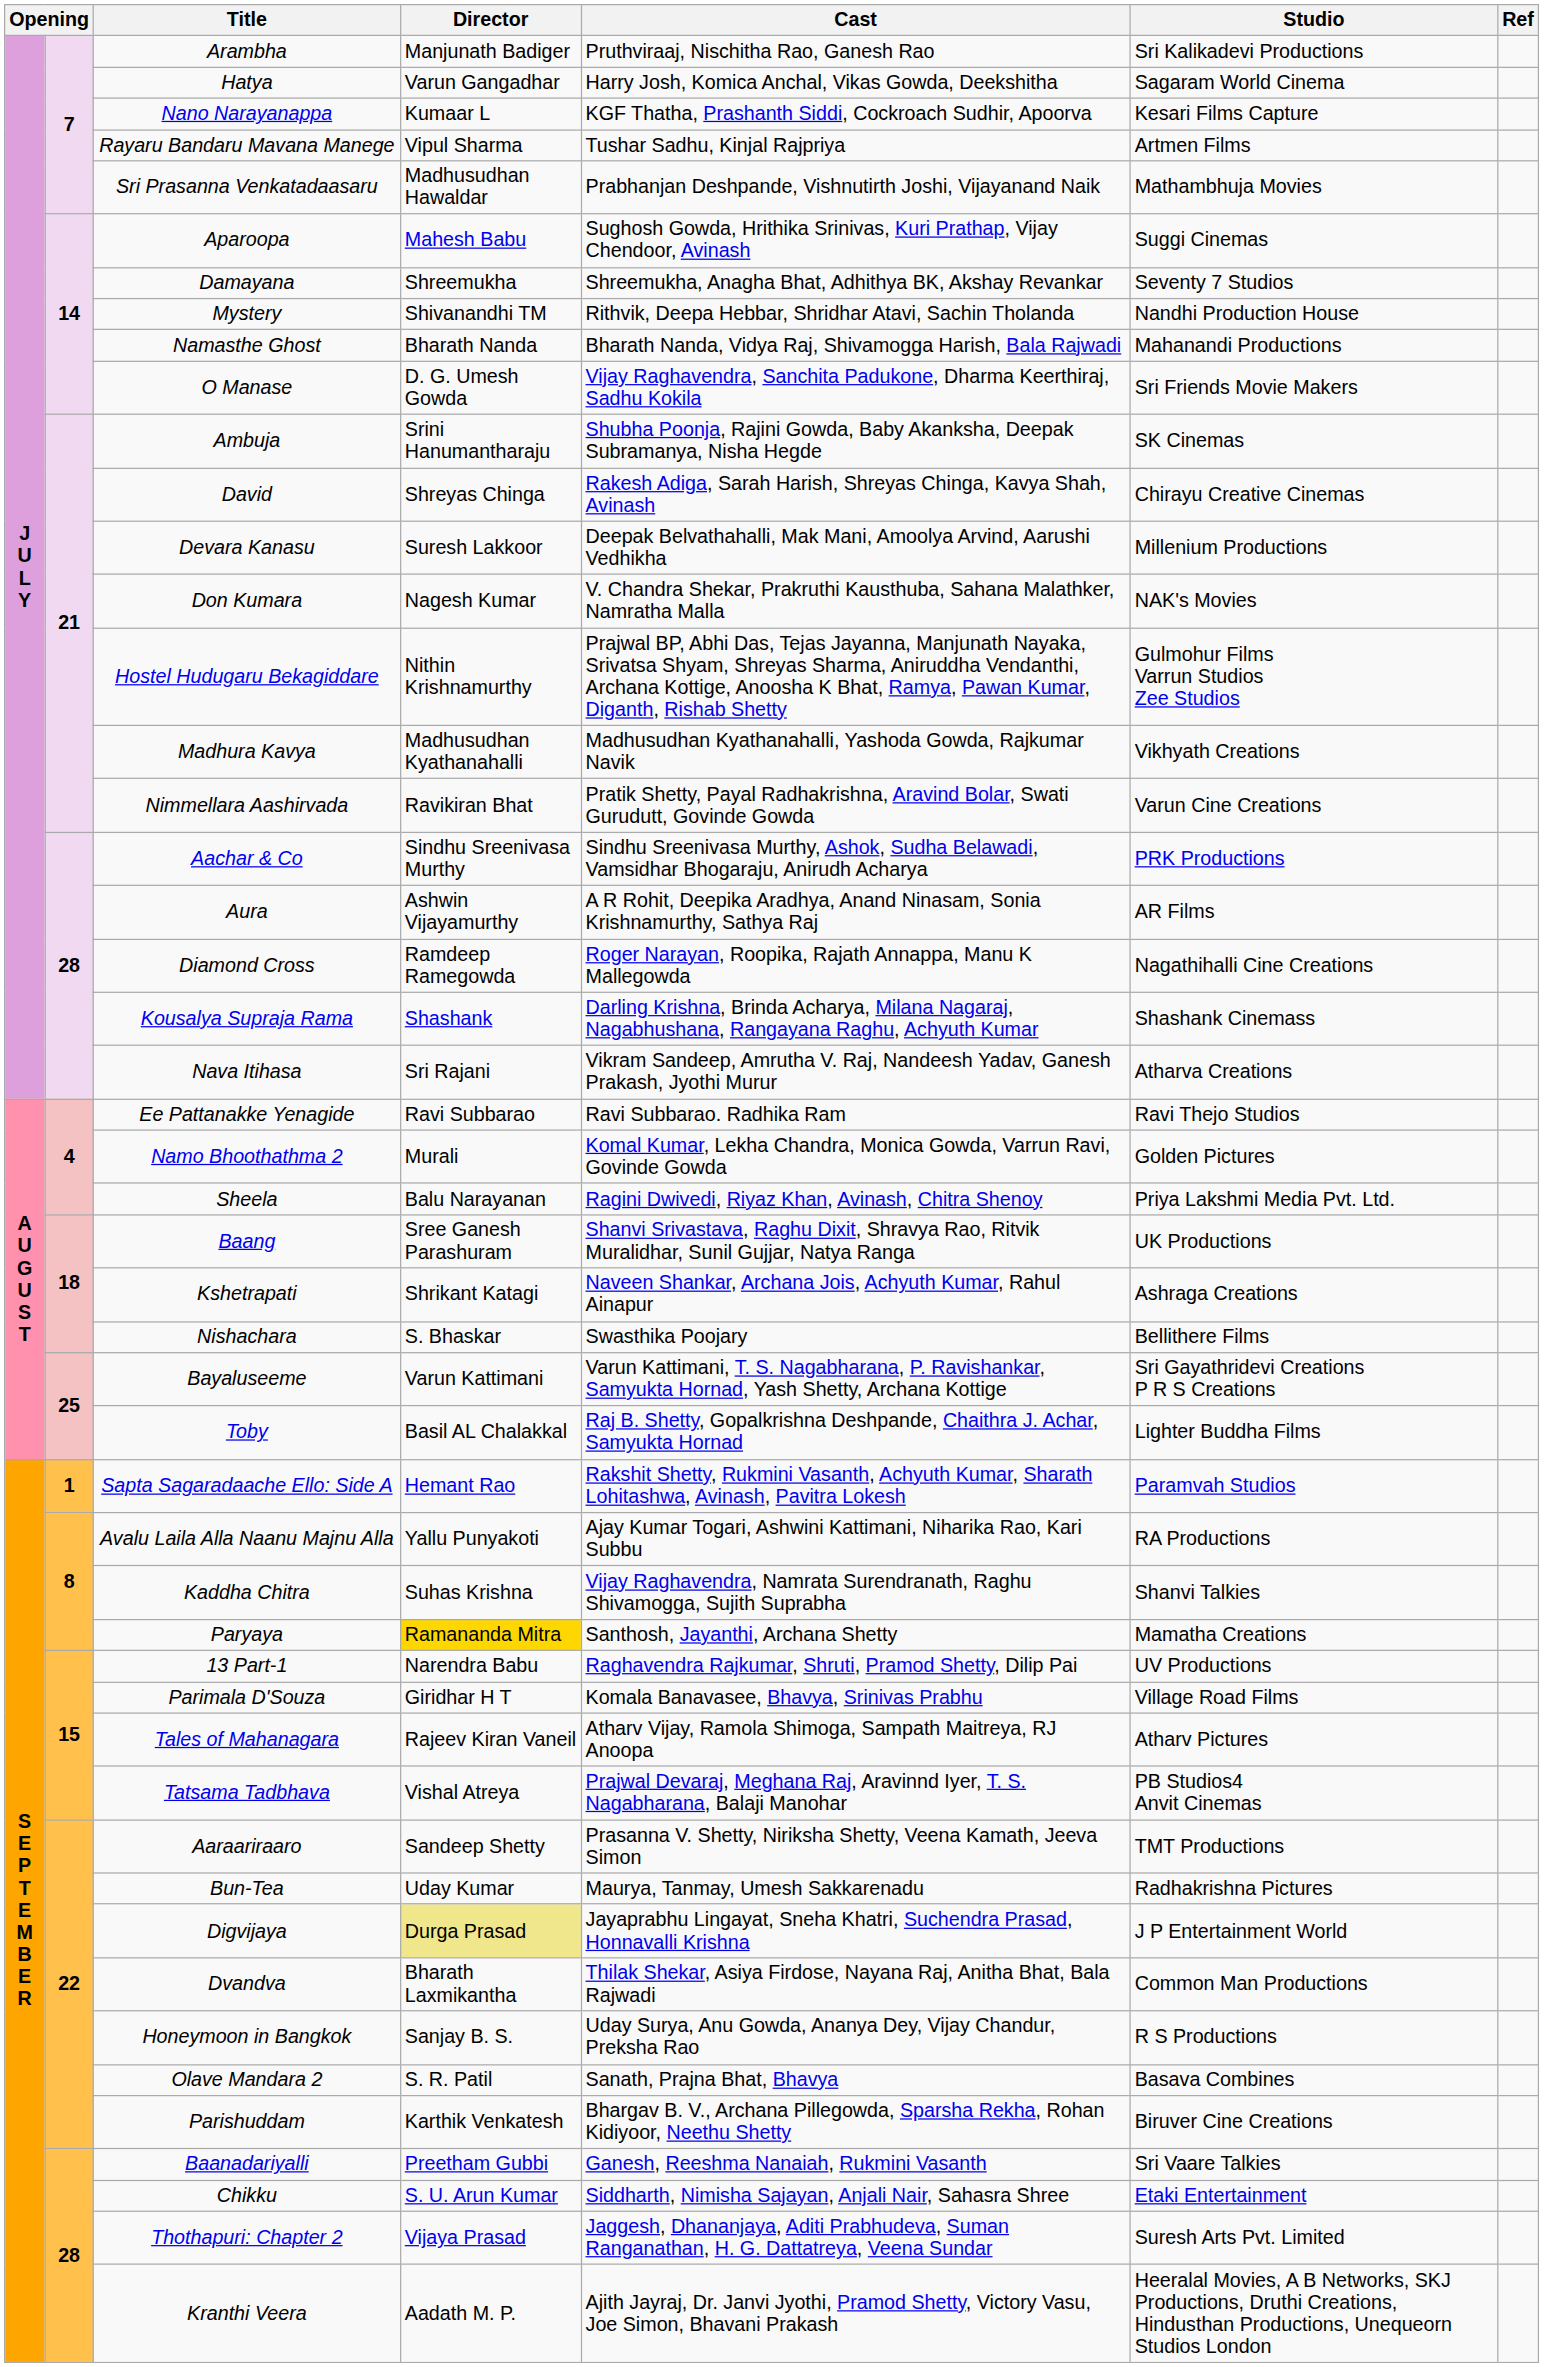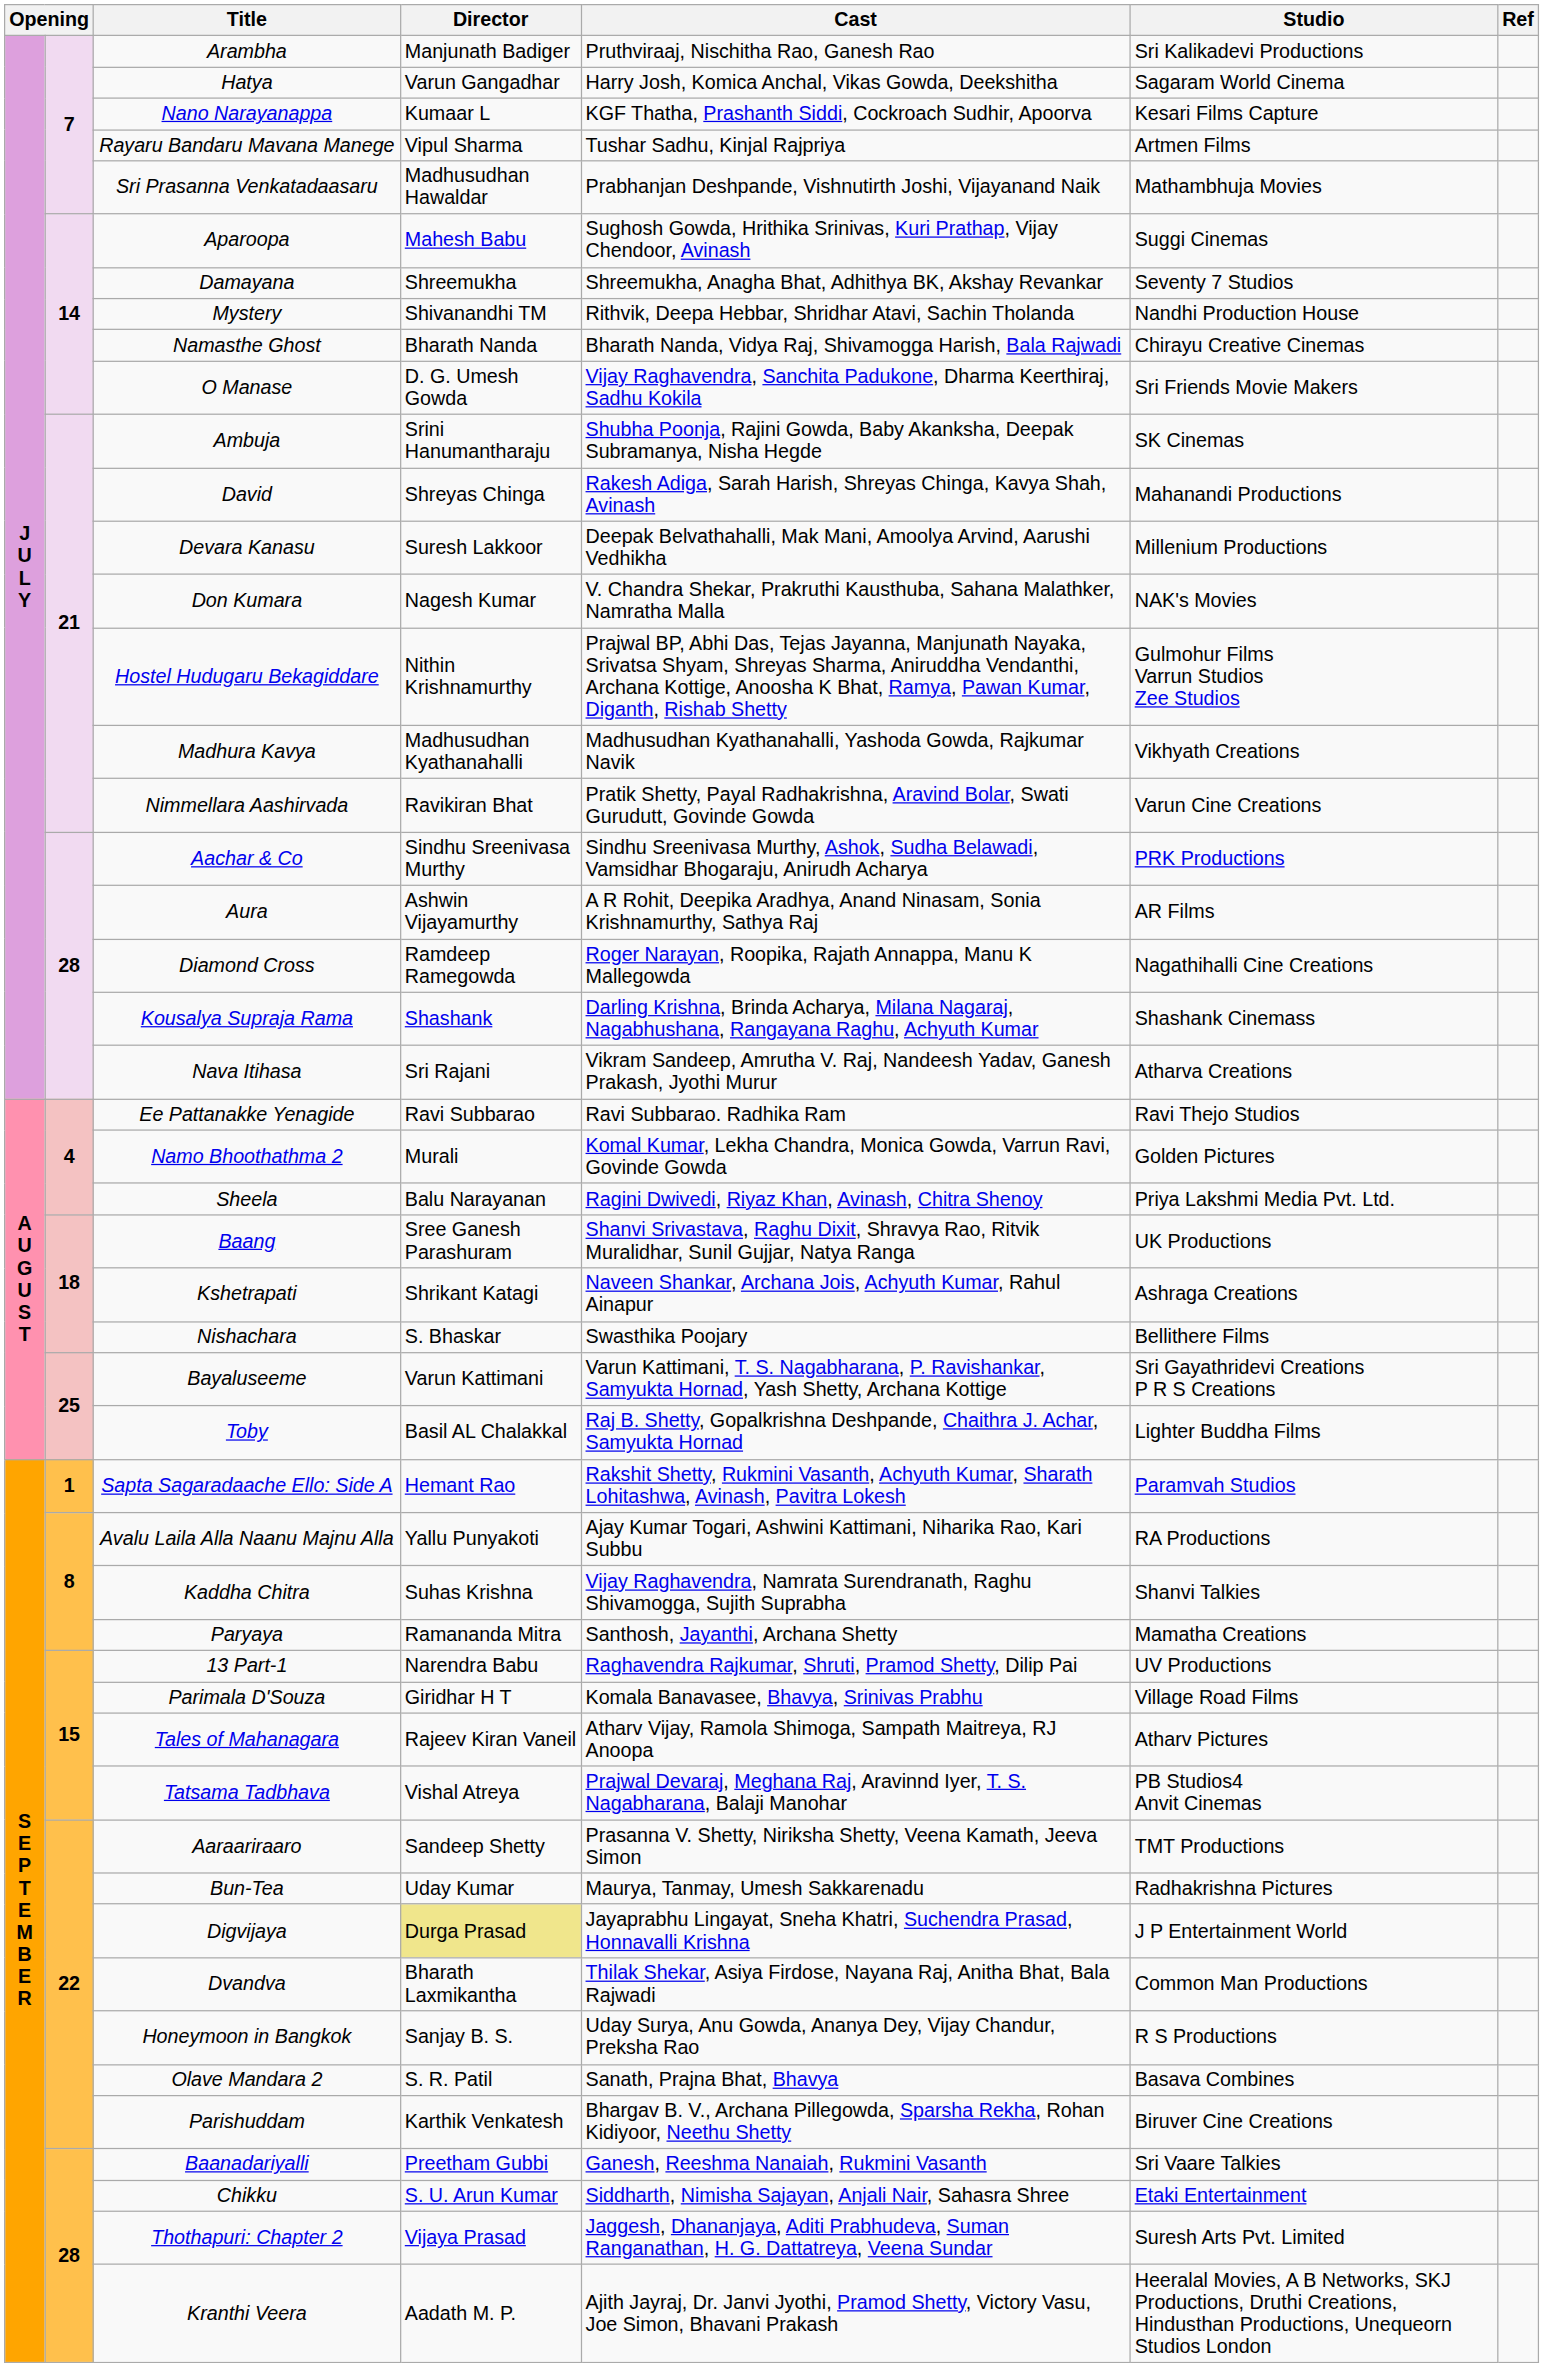(1238, 345) Mahanandi Productions -> (1250, 345) Chirayu Creative Cinemas
(1250, 494) Chirayu Creative Cinemas -> (1238, 494) Mahanandi Productions
(483, 1634) gold background -> (483, 1634) no background
